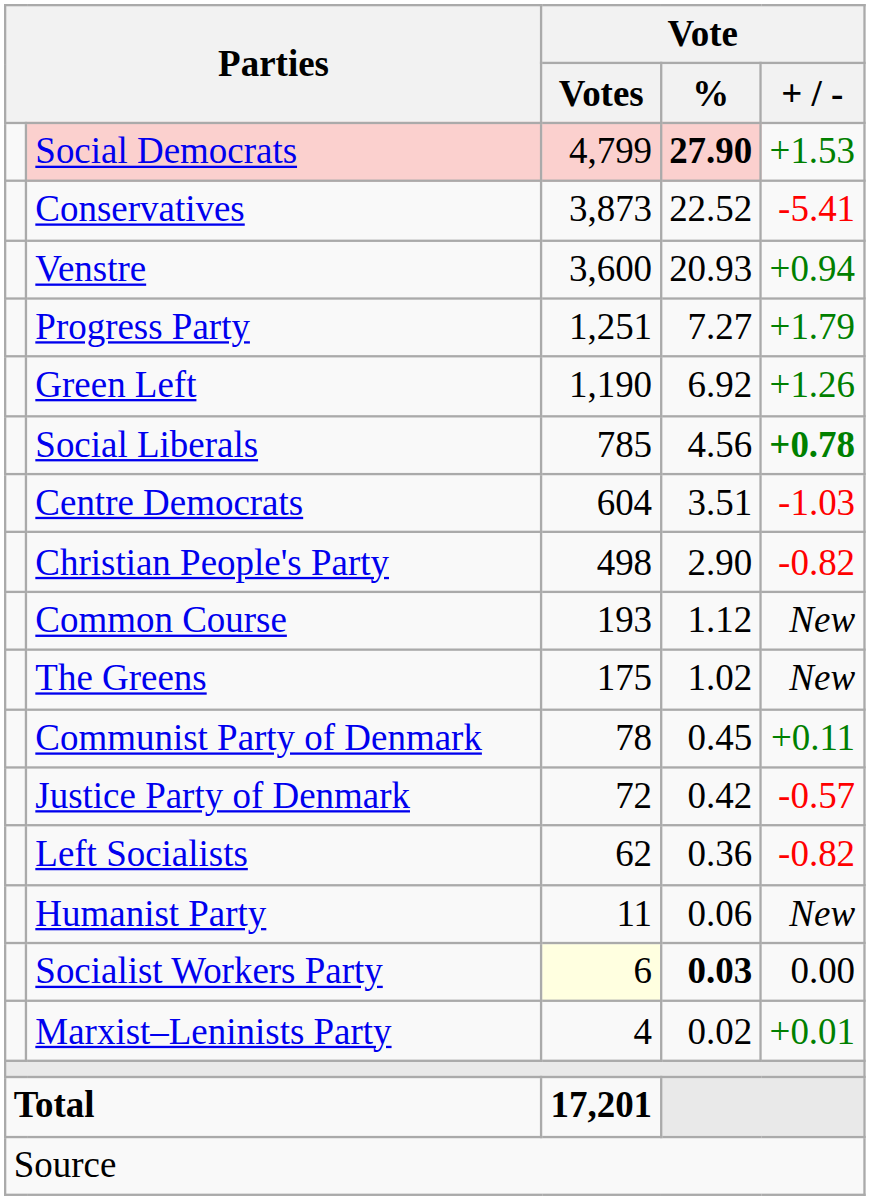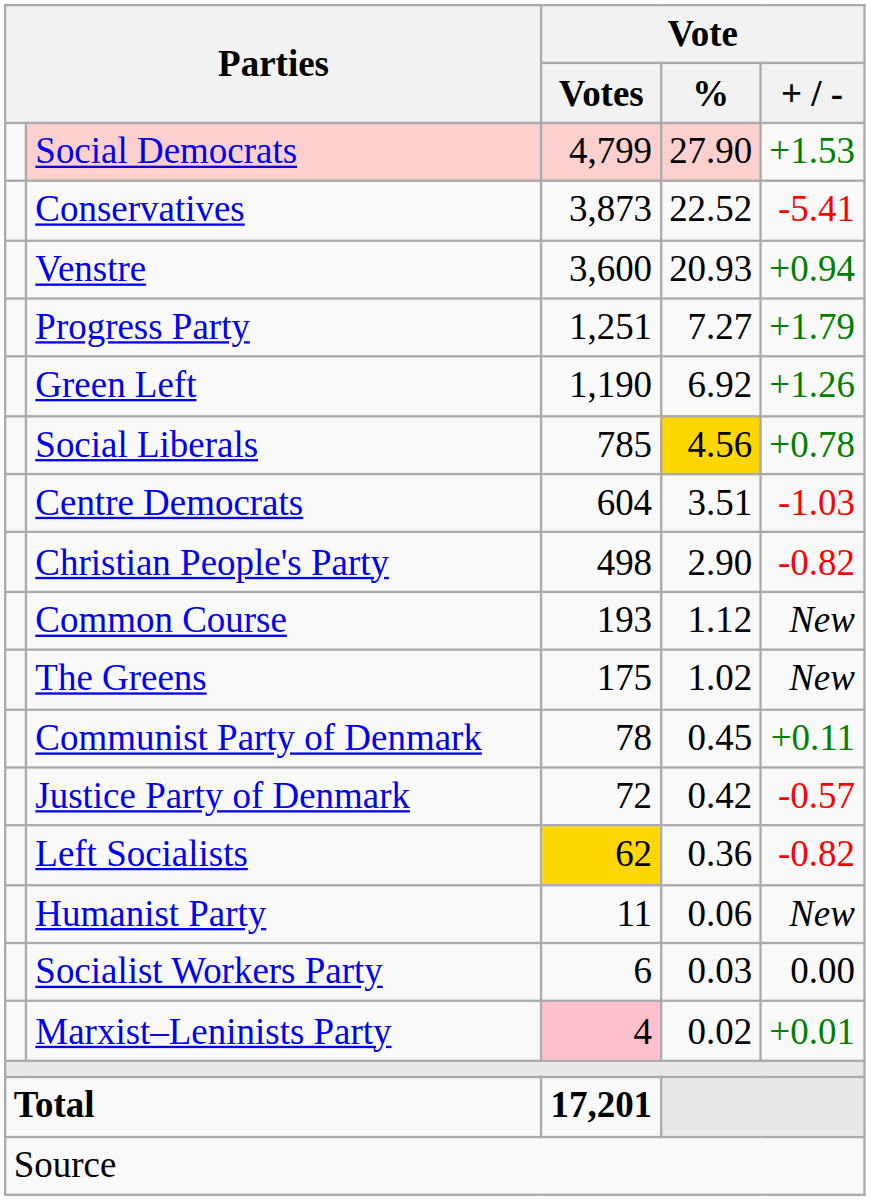(711, 151) bold -> (711, 151) normal
(720, 444) no background -> (720, 444) gold background
(812, 444) bold -> (812, 444) normal
(634, 854) no background -> (634, 854) gold background
(643, 971) lightyellow background -> (643, 971) no background
(720, 971) bold -> (720, 971) normal
(643, 1030) no background -> (643, 1030) pink background
